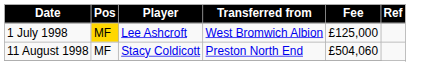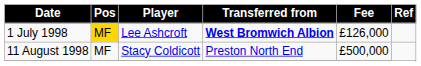(264, 32) normal -> (270, 32) bold
(353, 32) £125,000 -> (364, 32) £126,000
(353, 51) £504,060 -> (364, 51) £500,000
